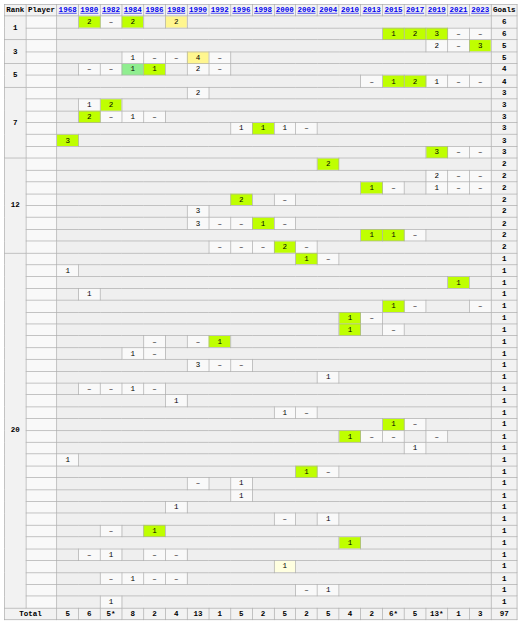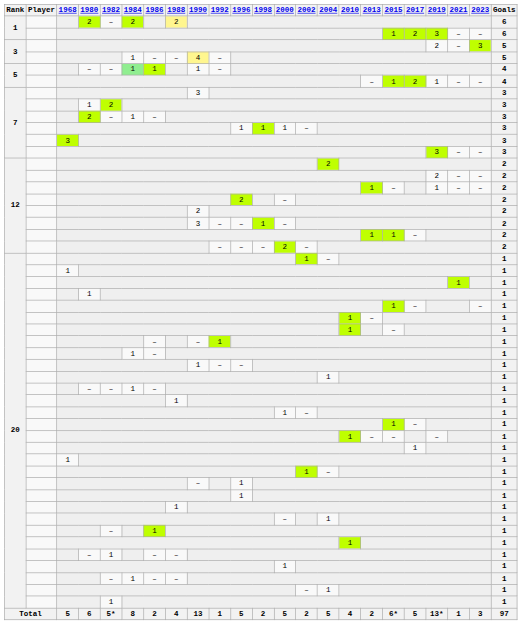(198, 69) 2 -> (198, 69) 1
(198, 93) 2 -> (198, 93) 3
(198, 212) 3 -> (198, 212) 2
(198, 365) 3 -> (198, 365) 1
(285, 567) lightyellow background -> (285, 567) no background
